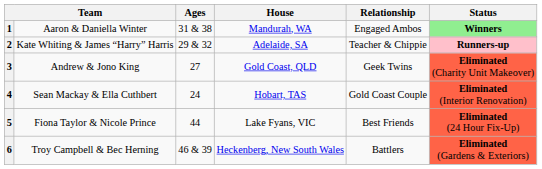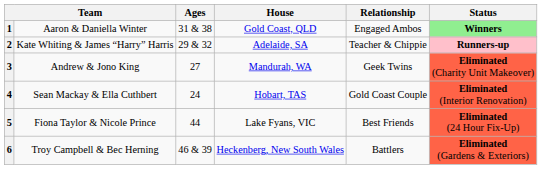(280, 28) Mandurah, WA -> (280, 28) Gold Coast, QLD
(280, 67) Gold Coast, QLD -> (280, 67) Mandurah, WA
